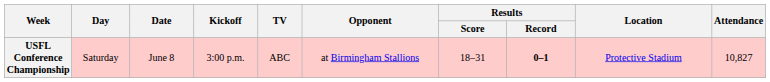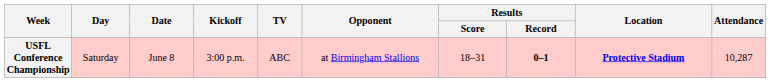(643, 57) normal -> (643, 57) bold
(739, 57) 10,827 -> (739, 57) 10,287
